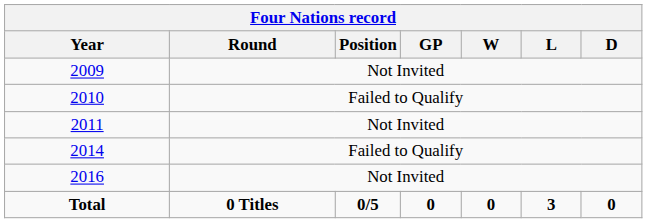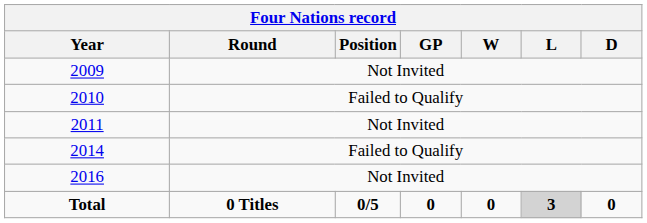(551, 204) no background -> (551, 204) lightgrey background
